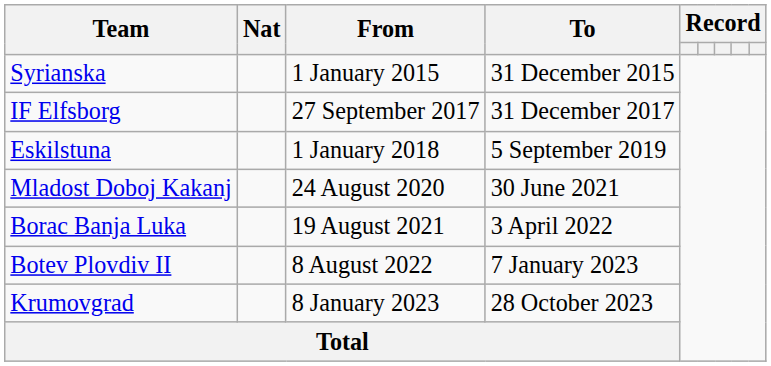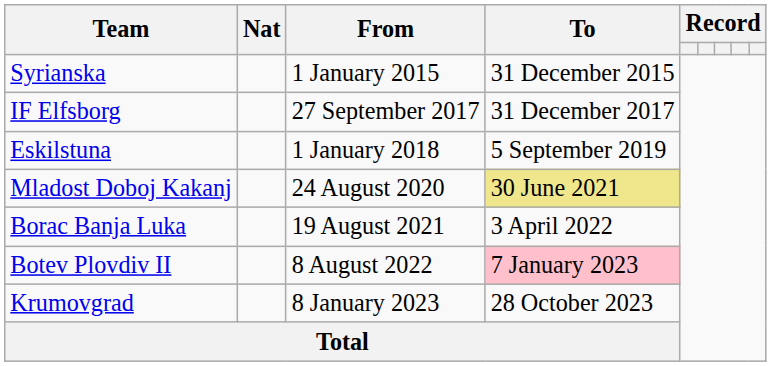(555, 188) no background -> (555, 188) khaki background
(564, 264) no background -> (564, 264) pink background
